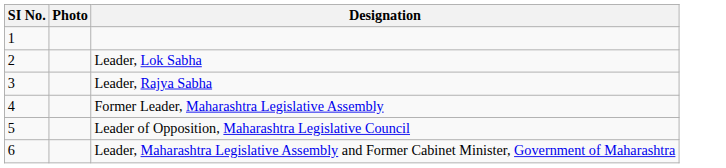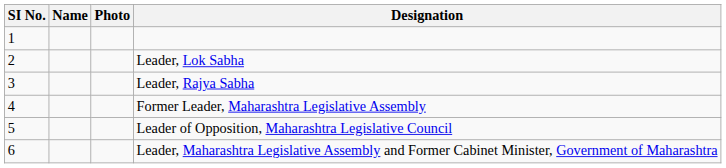+ column: (70, 15)
